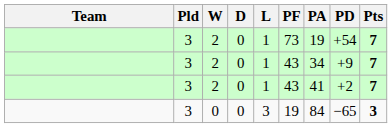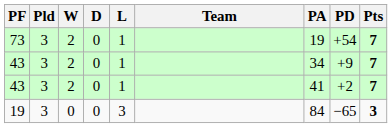columns swapped: (89, 16) <-> (292, 16)
